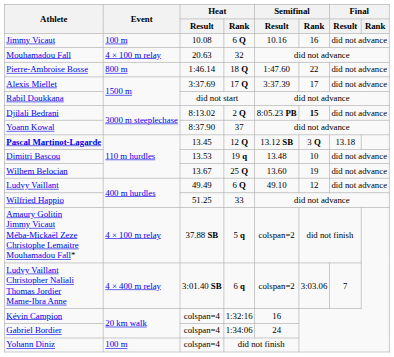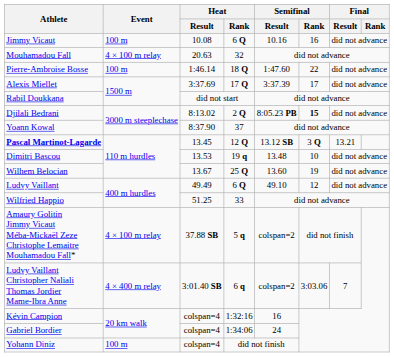(116, 70) 800 m -> (116, 70) 100 m
(345, 142) 13.18 -> (345, 142) 13.21
